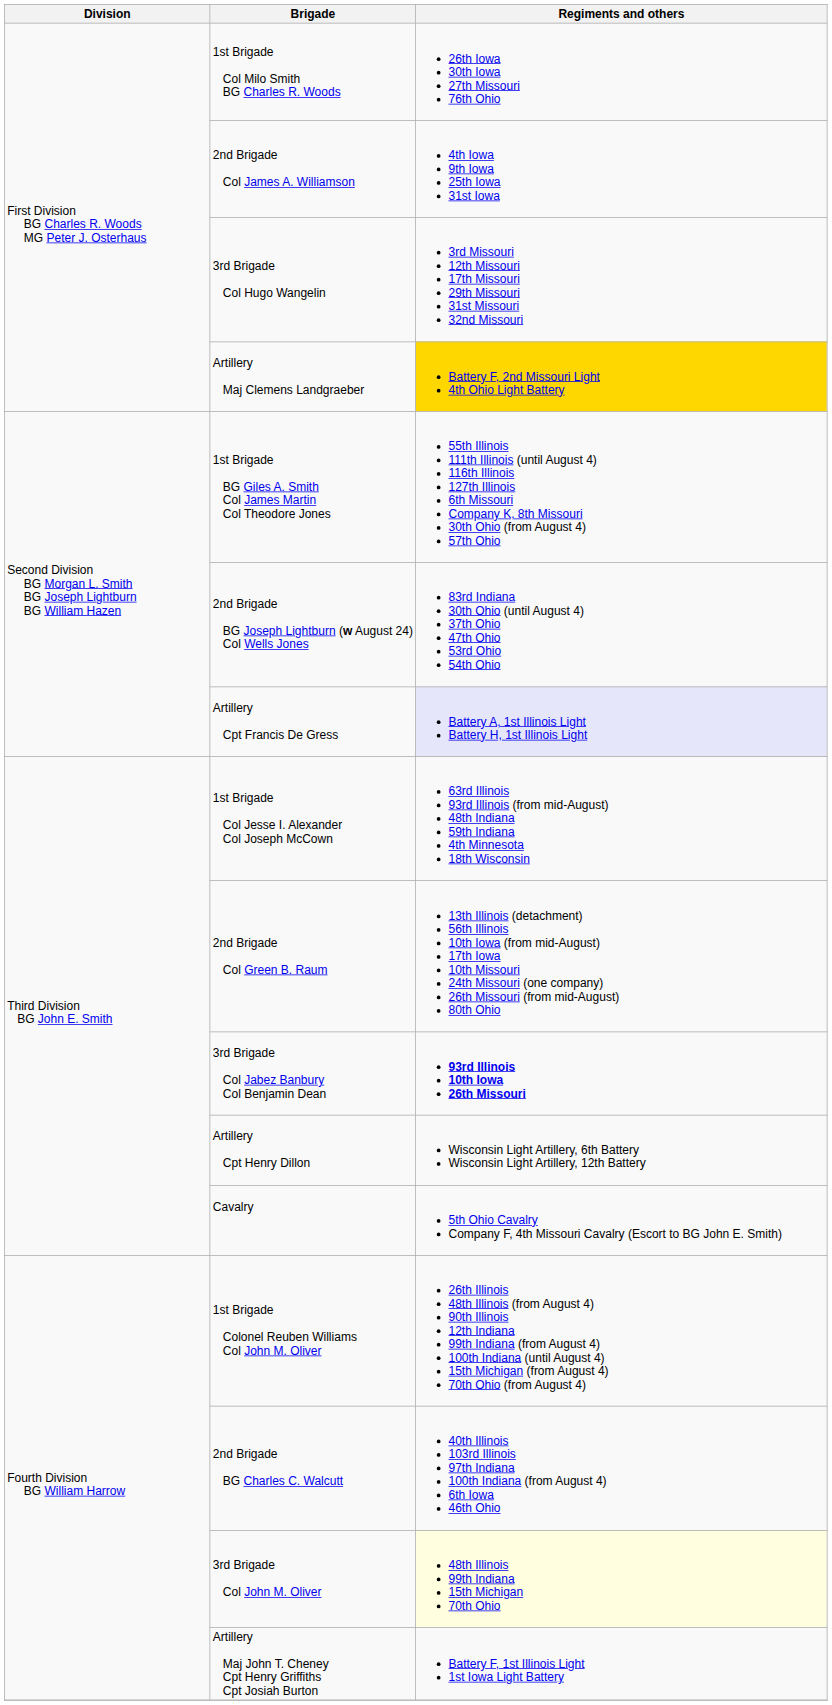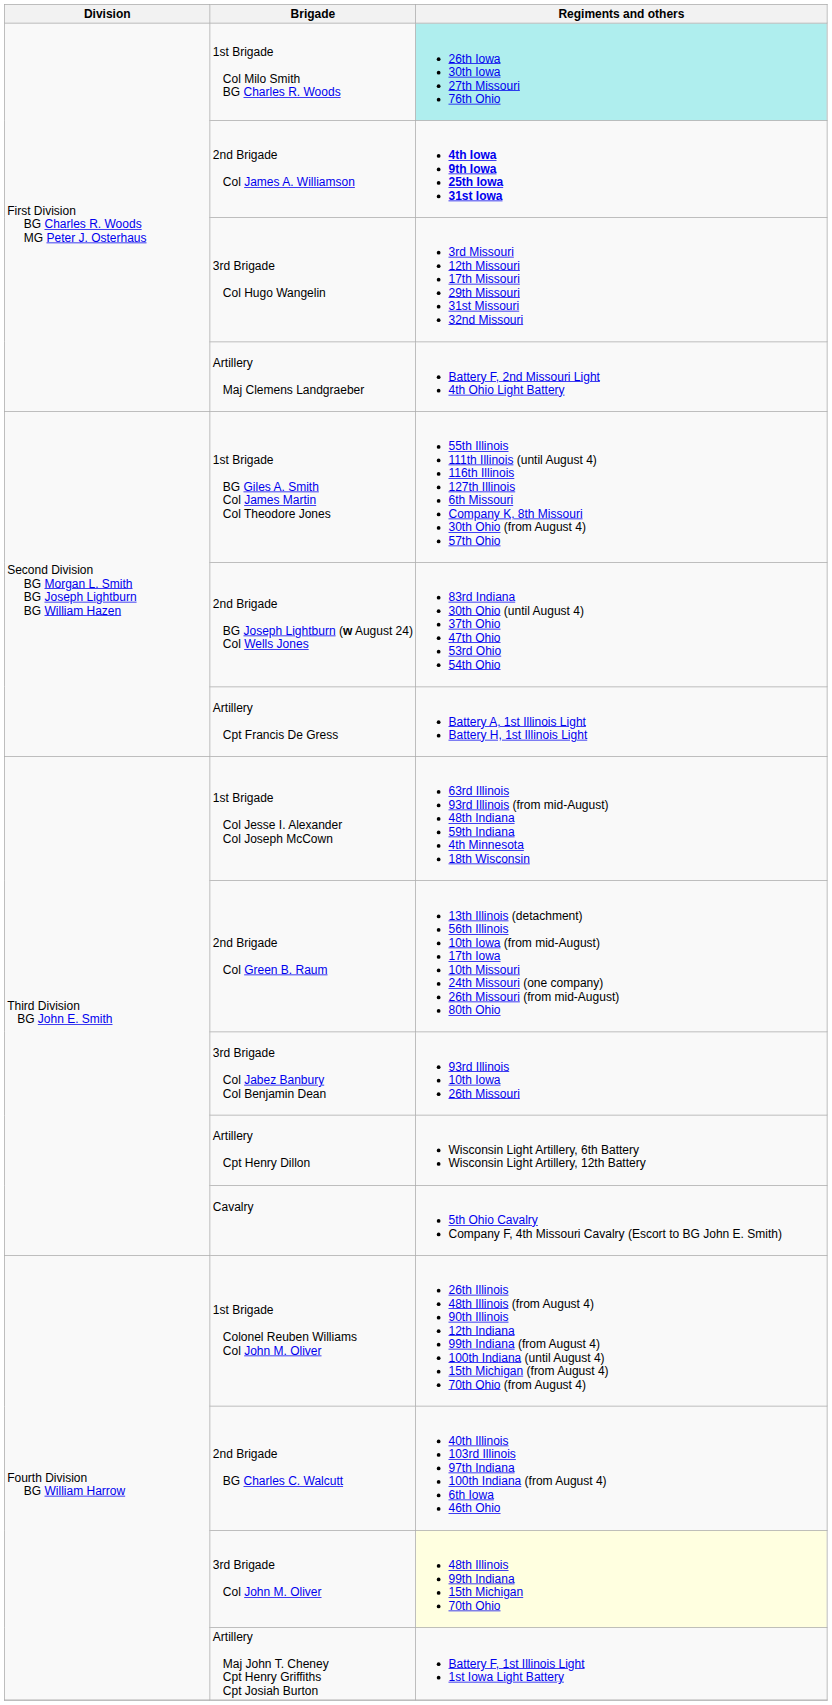(621, 79) no background -> (621, 79) paleturquoise background
(621, 176) normal -> (621, 176) bold
(621, 383) gold background -> (621, 383) no background
(621, 728) lavender background -> (621, 728) no background
(621, 1080) bold -> (621, 1080) normal
